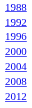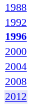(16, 37) normal -> (16, 37) bold
(16, 97) no background -> (16, 97) lavender background
